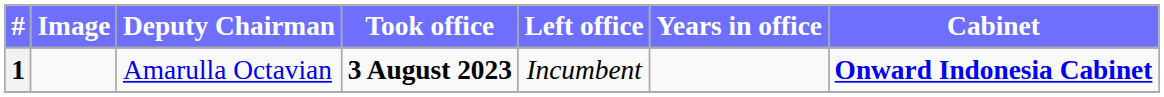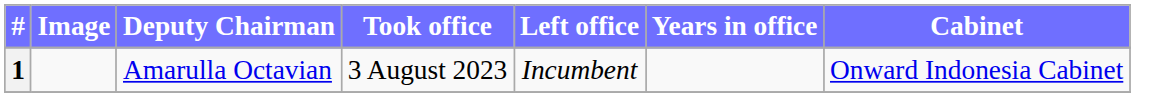(430, 69) bold -> (427, 69) normal
(993, 69) bold -> (977, 69) normal
